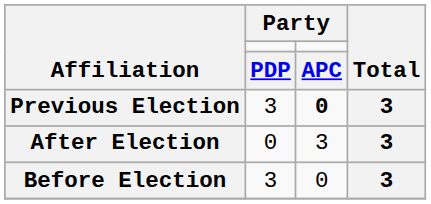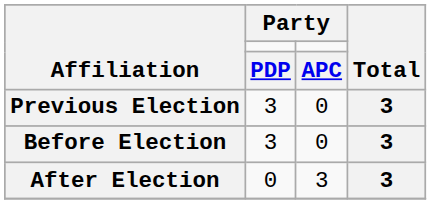(322, 107) bold -> (322, 107) normal
rows swapped: (125, 181) <-> (125, 144)
